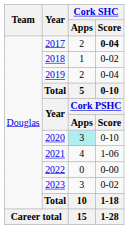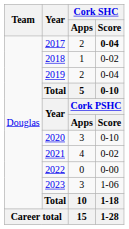(82, 138) paleturquoise background -> (82, 138) no background
(110, 153) 1-06 -> (110, 153) 0-02
(110, 185) 0-02 -> (110, 185) 1-06
